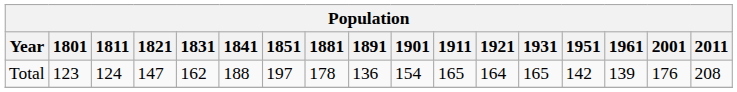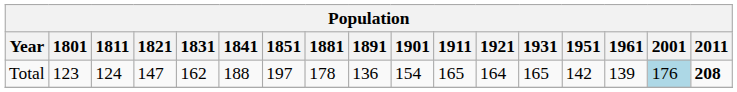(665, 73) no background -> (665, 73) lightblue background
(708, 73) normal -> (708, 73) bold
